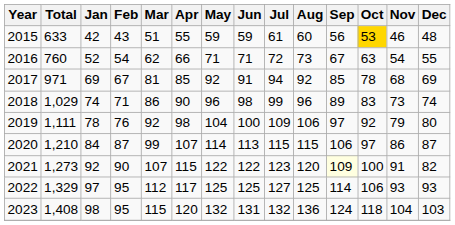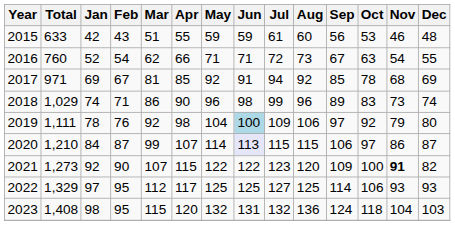(368, 36) gold background -> (368, 36) no background
(249, 123) no background -> (249, 123) lightblue background
(248, 144) no background -> (248, 144) lavender background
(341, 166) lightyellow background -> (341, 166) no background
(397, 166) normal -> (397, 166) bold
